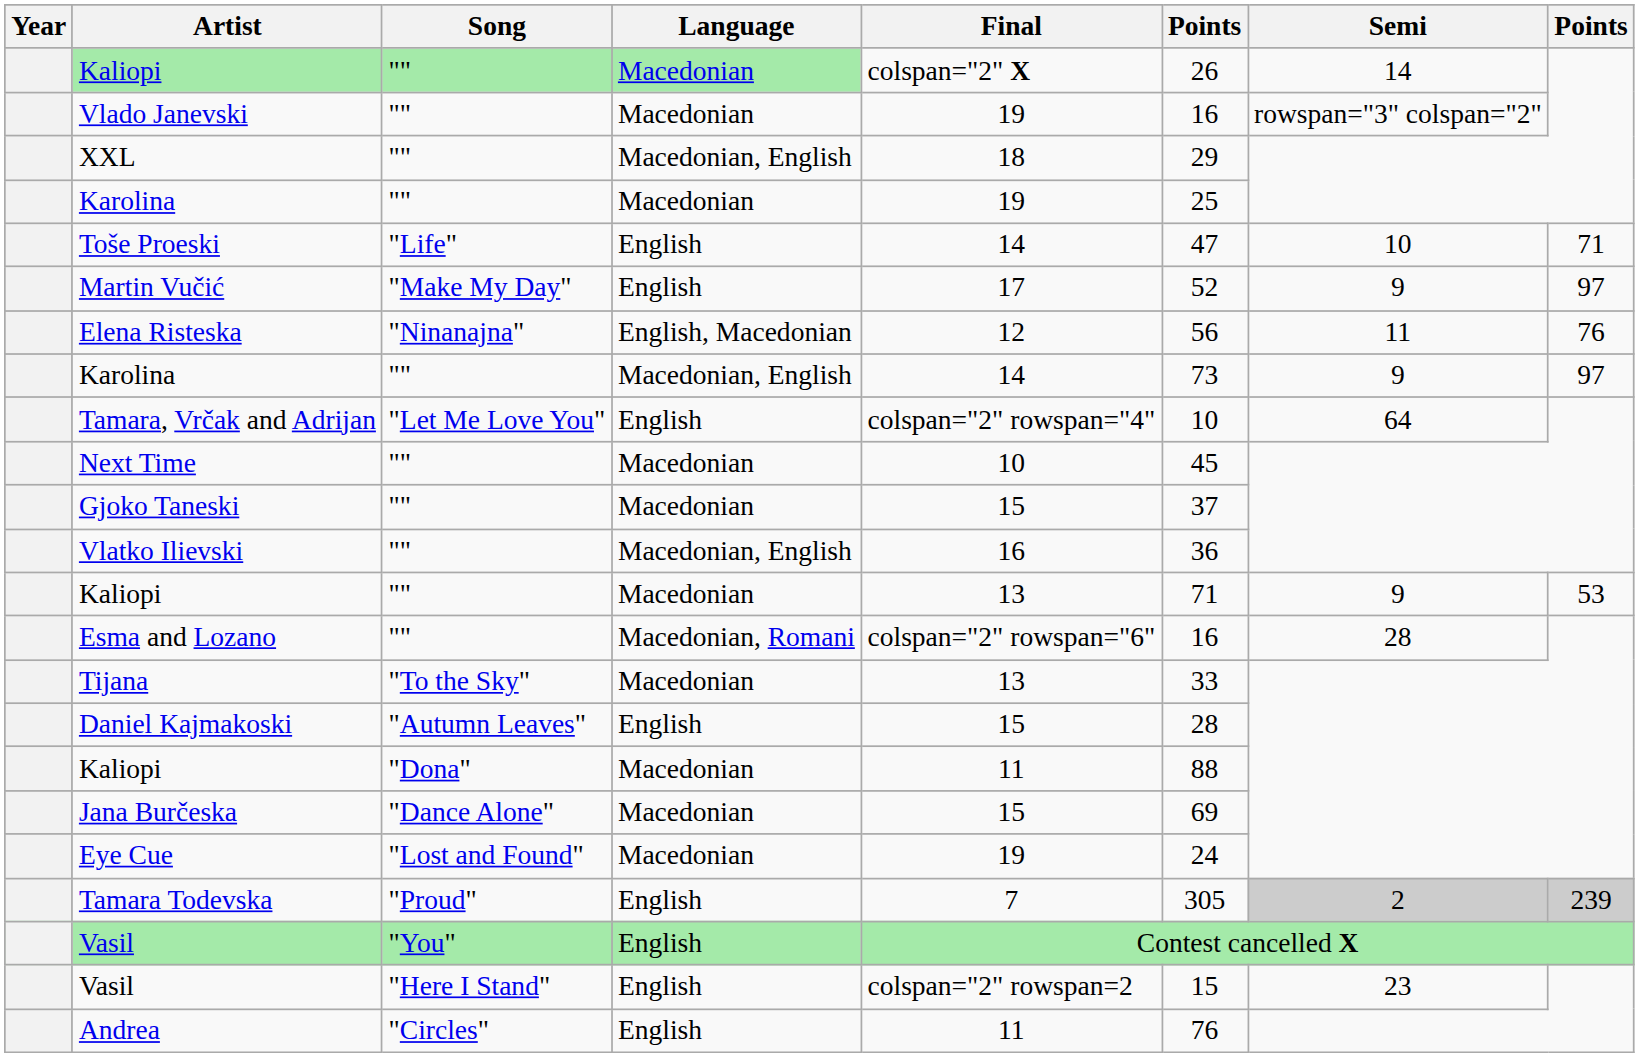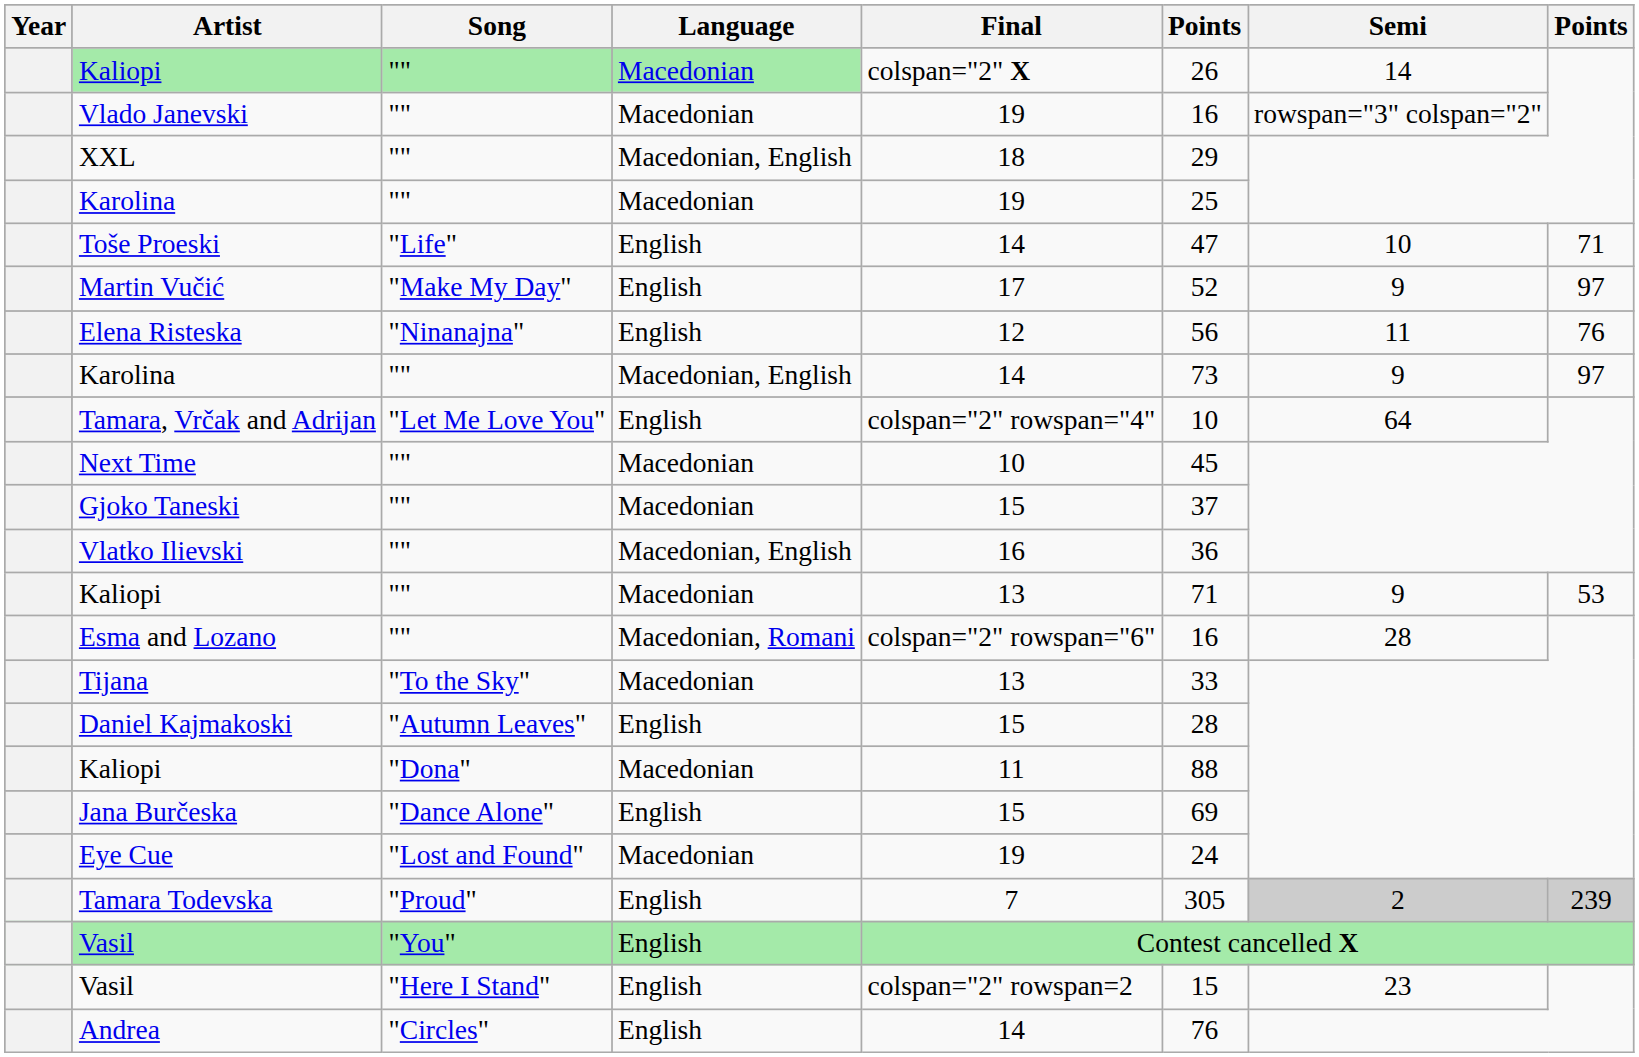(735, 331) English, Macedonian -> (660, 331) English
(686, 811) Macedonian -> (660, 811) English
(1011, 1030) 11 -> (1011, 1030) 14
